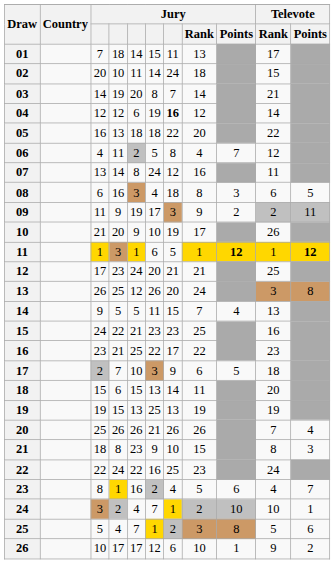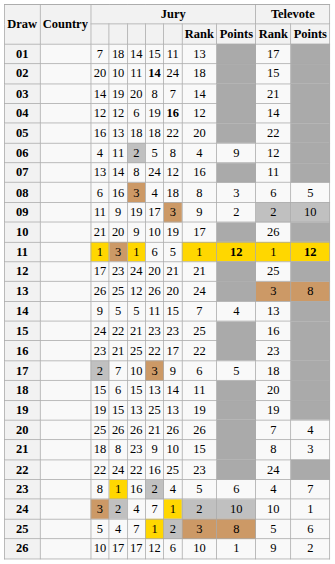(155, 73) normal -> (155, 73) bold
(236, 152) 7 -> (236, 152) 9
(310, 212) 11 -> (310, 212) 10
